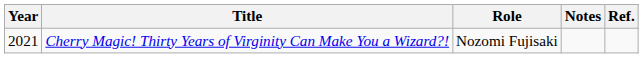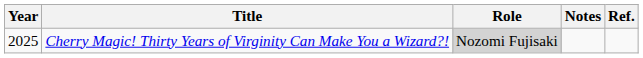(23, 40) 2021 -> (23, 40) 2025
(507, 40) no background -> (507, 40) lightgrey background
